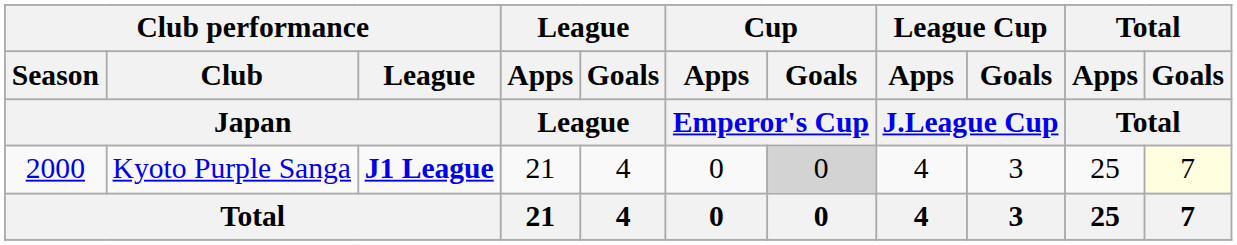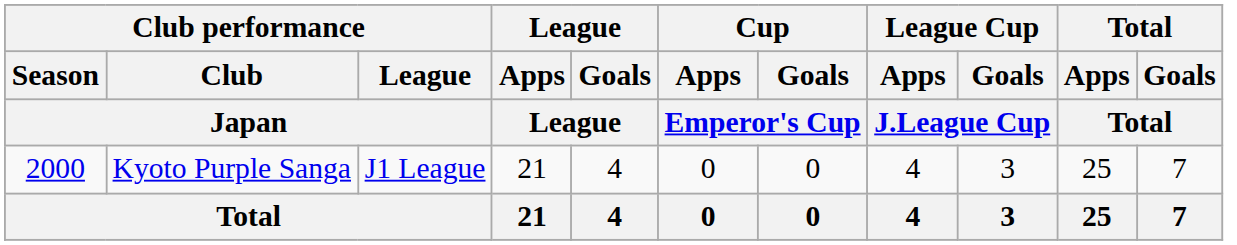(429, 168) bold -> (425, 168) normal
(821, 168) lightgrey background -> (813, 168) no background
(1188, 168) lightyellow background -> (1180, 168) no background
